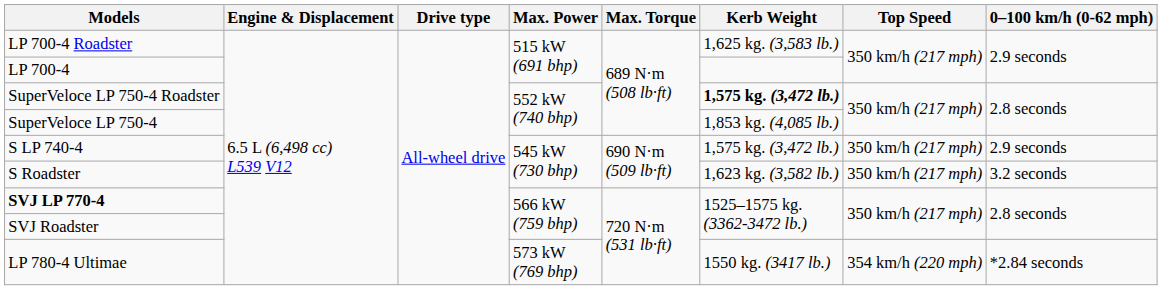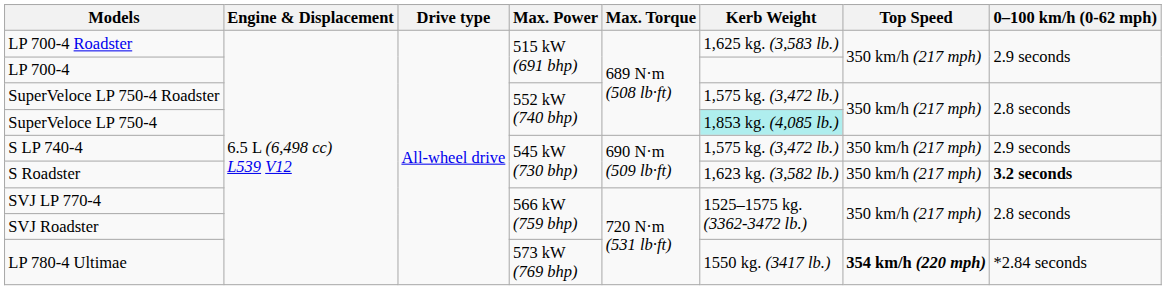(772, 95) bold -> (771, 95) normal
(771, 122) no background -> (771, 122) paleturquoise background
(1028, 174) normal -> (1033, 174) bold
(56, 200) bold -> (55, 200) normal
(915, 262) normal -> (916, 262) bold
